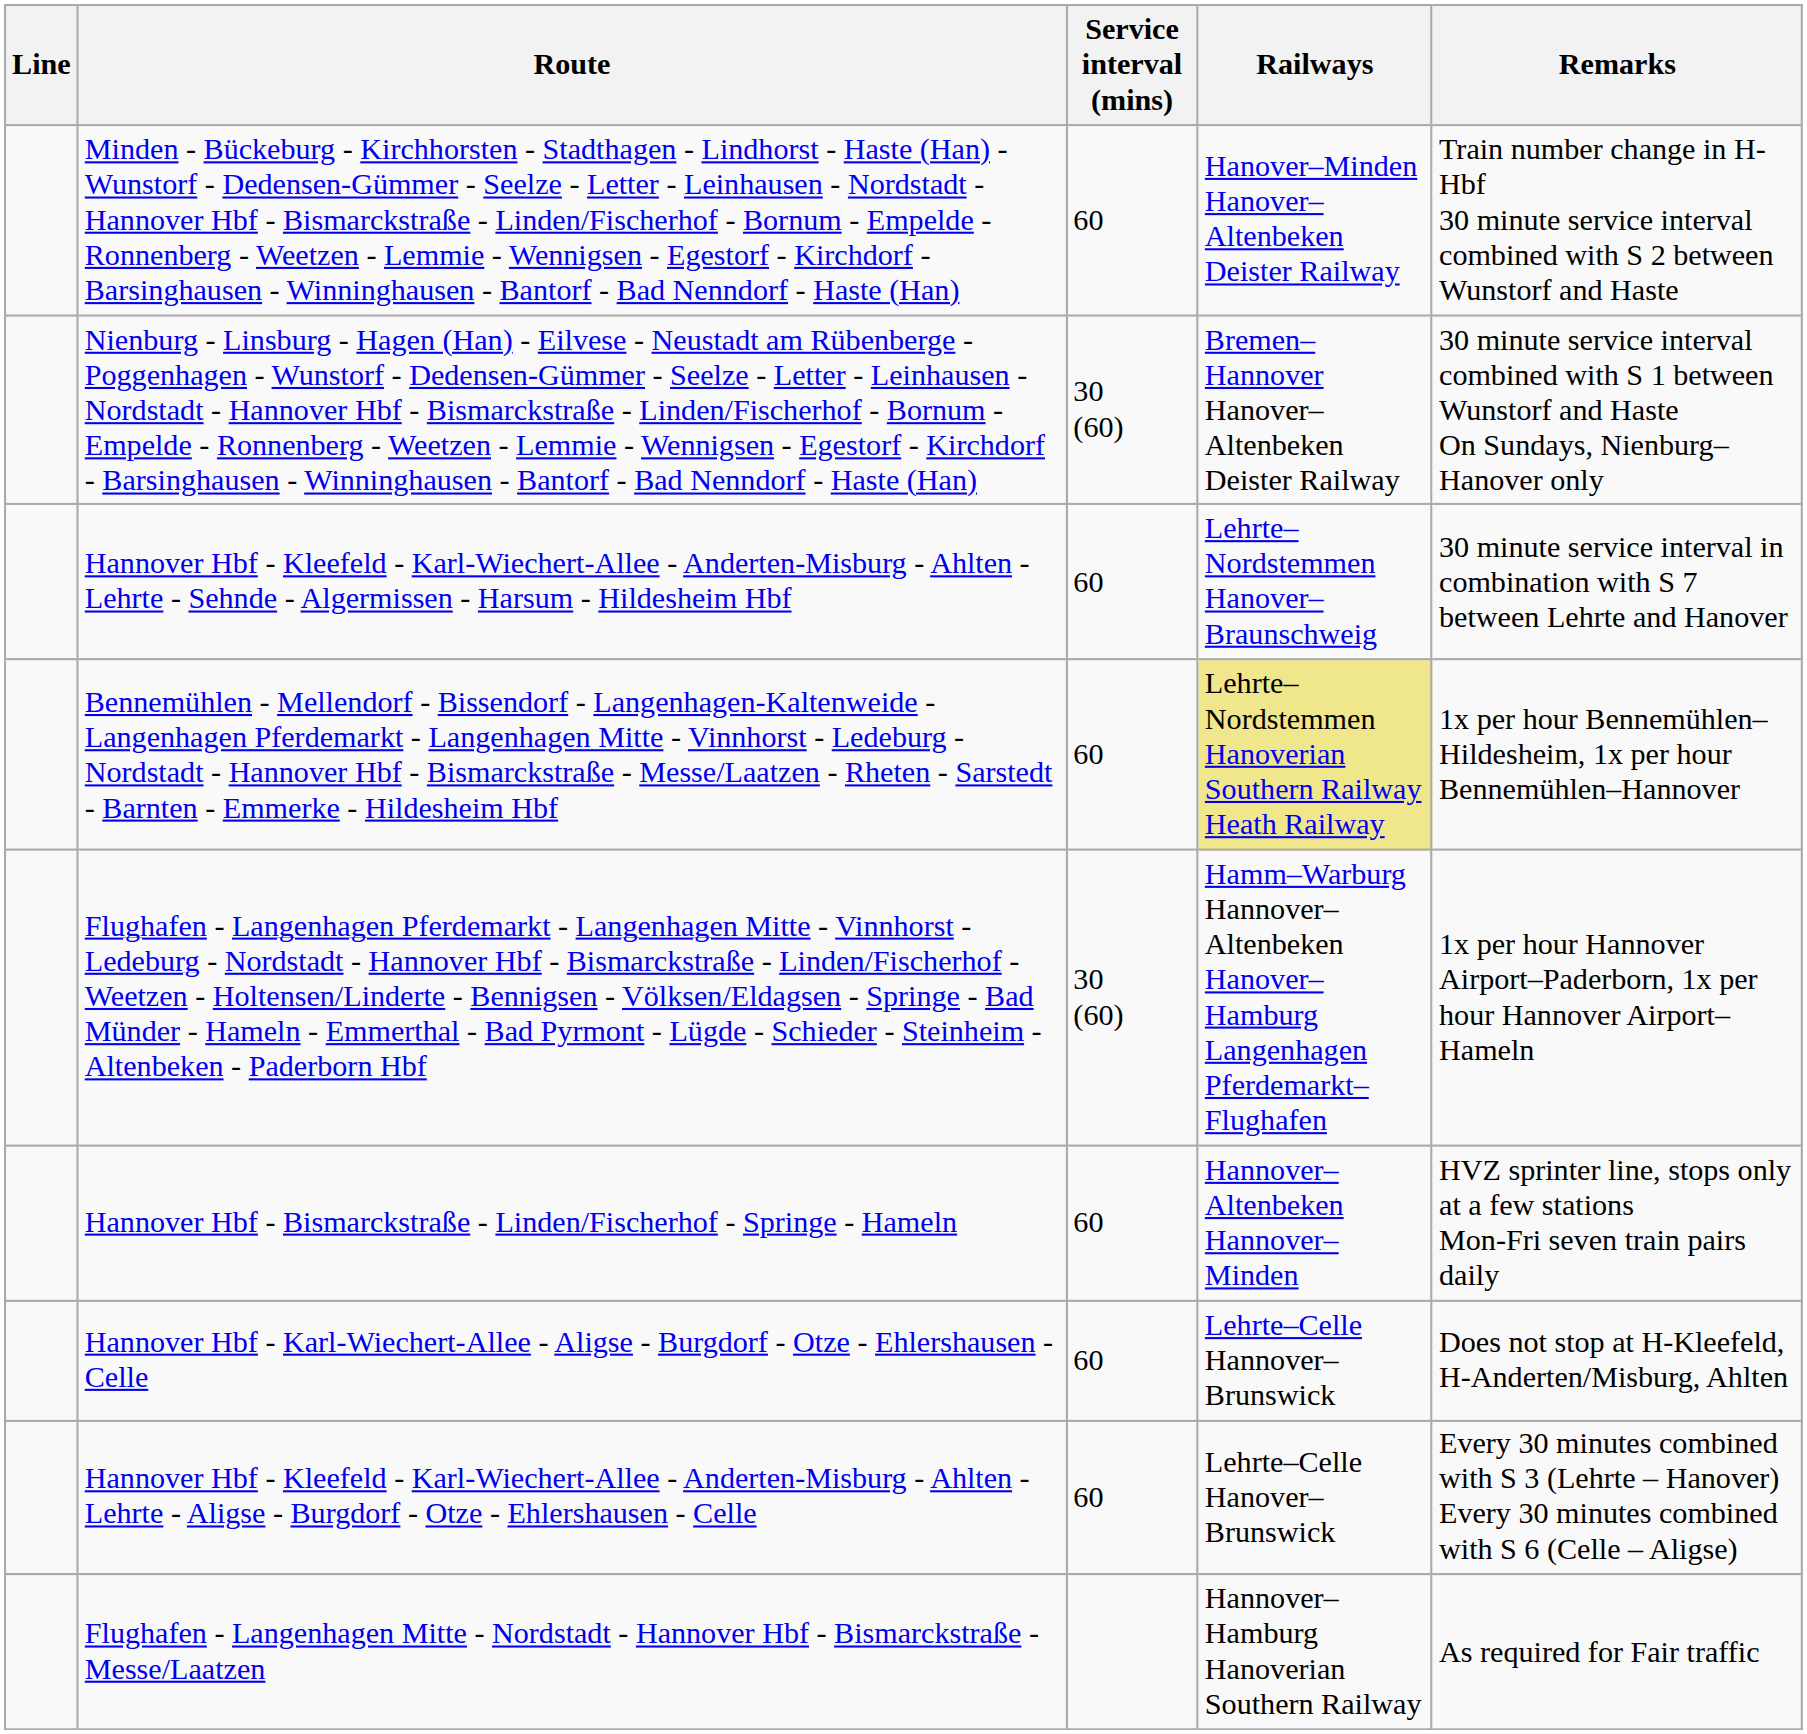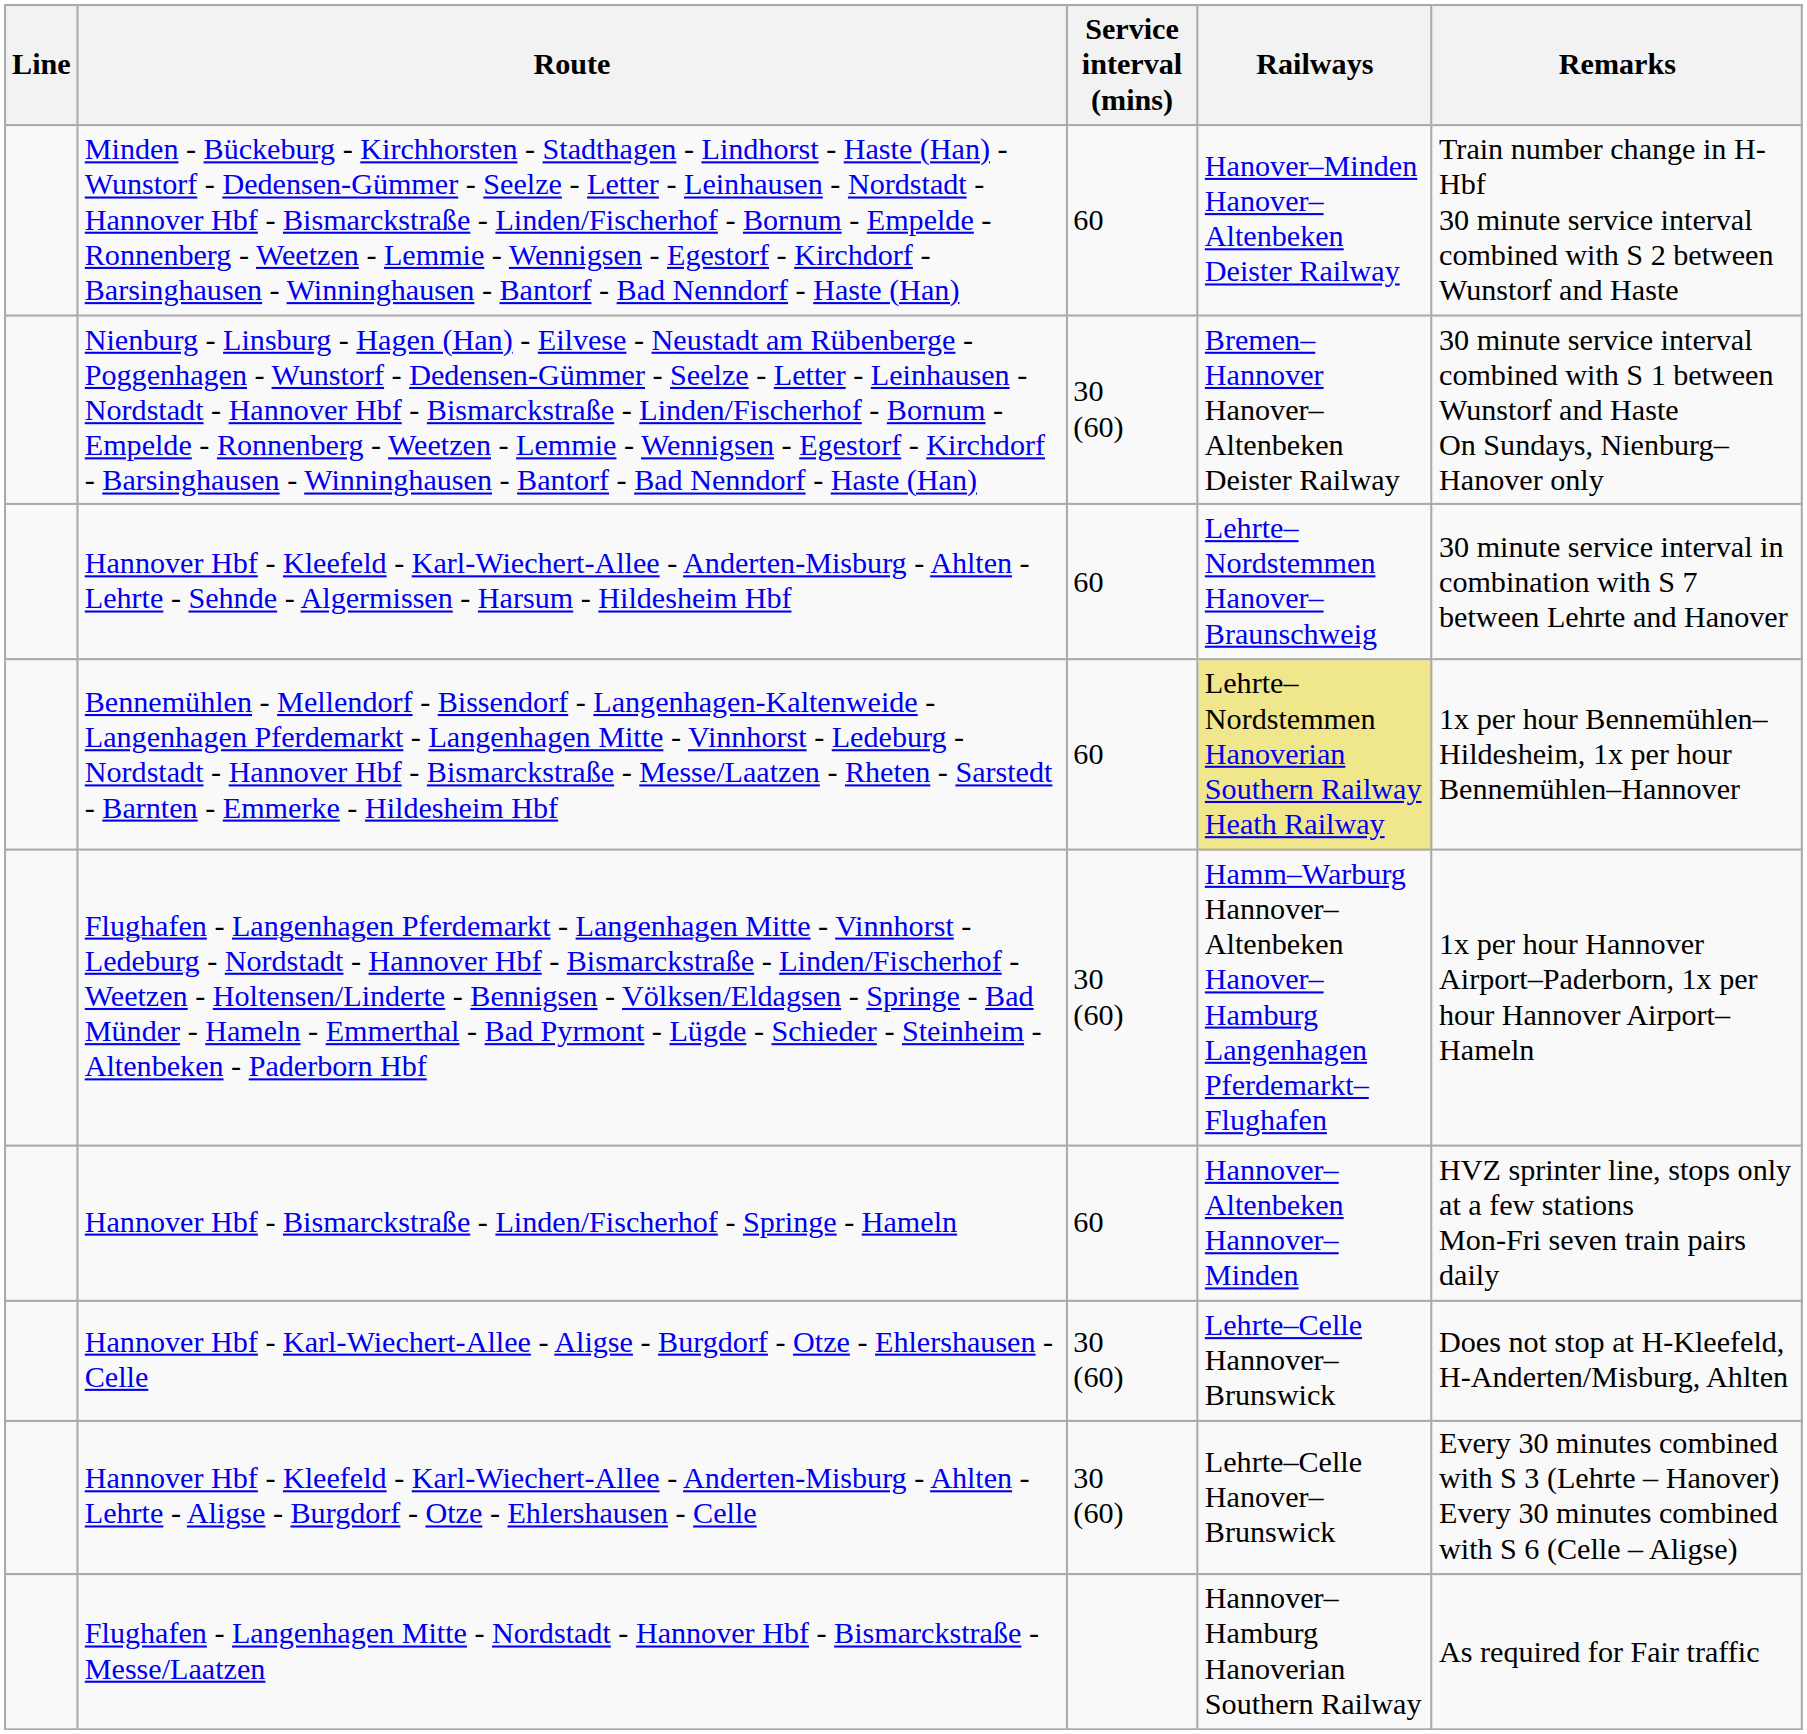(1088, 1359) 60 -> (1098, 1359) 30 (60)
(1088, 1496) 60 -> (1098, 1496) 30 (60)
